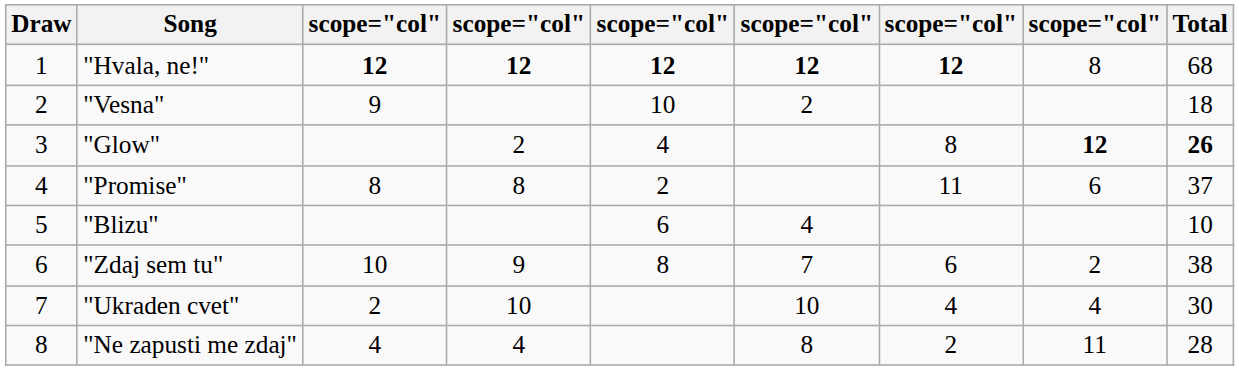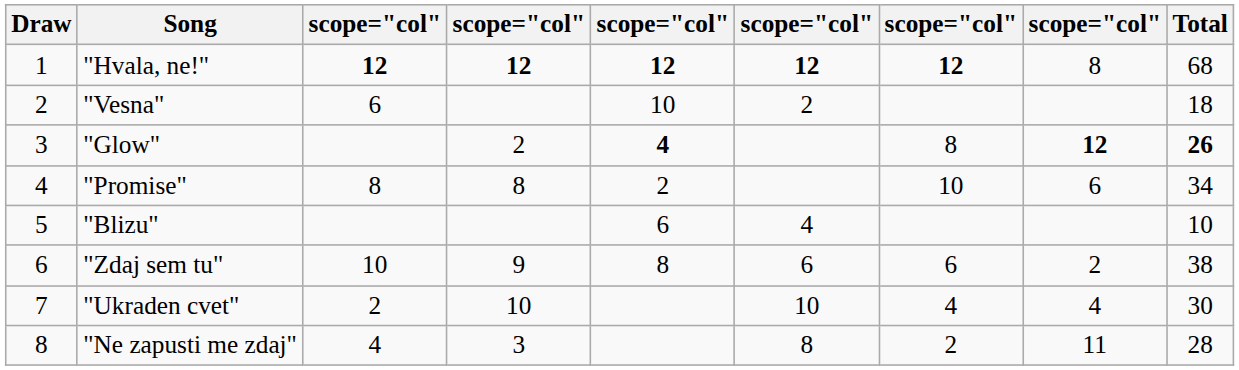(375, 104) 9 -> (375, 104) 6
(663, 144) normal -> (663, 144) bold
(951, 184) 11 -> (951, 184) 10
(1200, 184) 37 -> (1200, 184) 34
(807, 265) 7 -> (807, 265) 6
(519, 345) 4 -> (519, 345) 3
